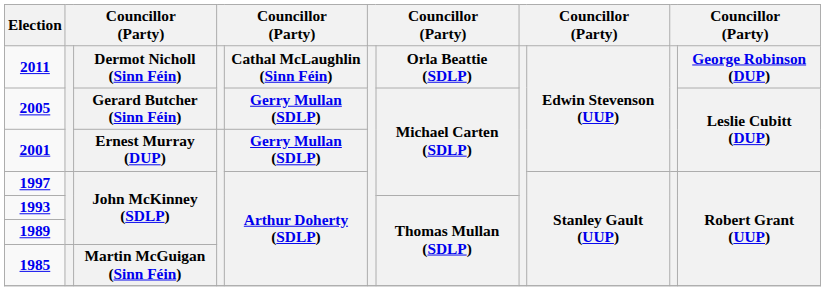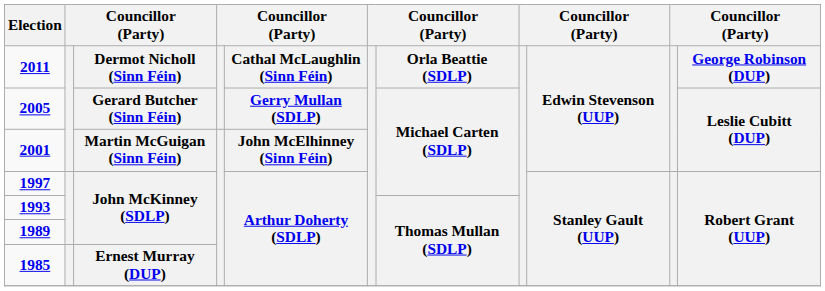(145, 150) Ernest Murray (DUP) -> (145, 150) Martin McGuigan (Sinn Féin)
(296, 150) Gerry Mullan (SDLP) -> (296, 150) John McElhinney (Sinn Féin)
(145, 264) Martin McGuigan (Sinn Féin) -> (145, 264) Ernest Murray (DUP)
